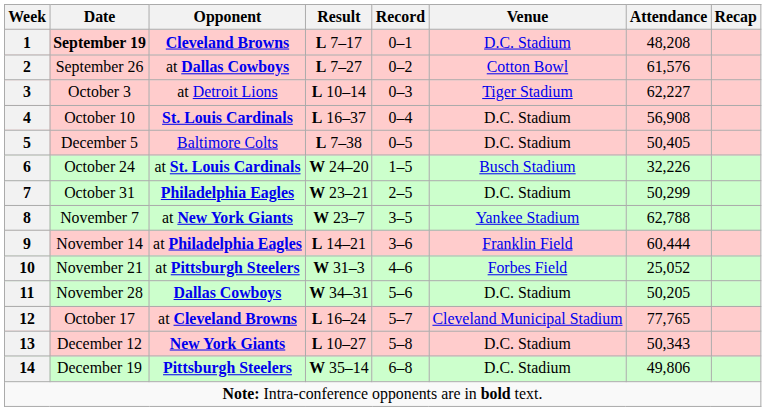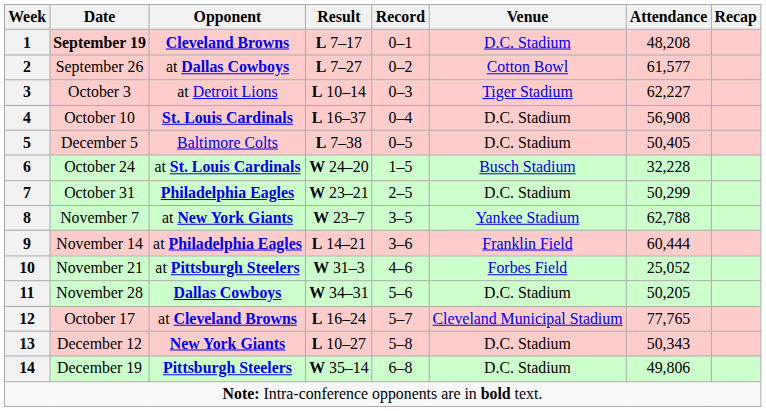(669, 67) 61,576 -> (669, 67) 61,577
(669, 167) 32,226 -> (669, 167) 32,228
